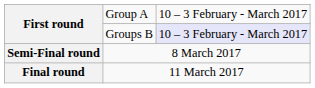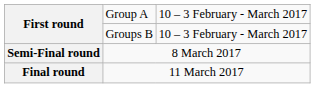(233, 33) lavender background -> (233, 33) no background
